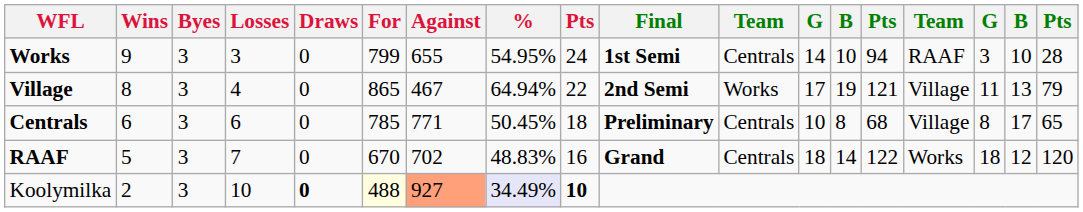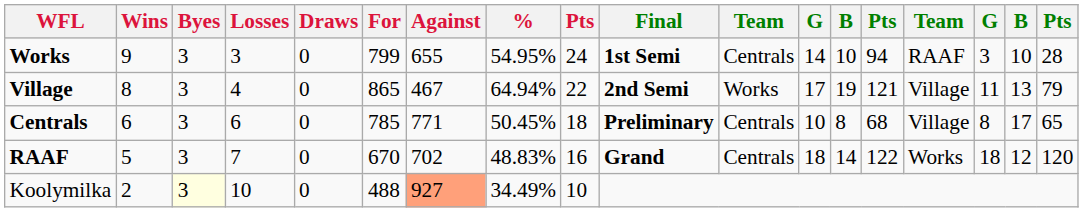(183, 190) no background -> (183, 190) lightyellow background
(304, 190) bold -> (304, 190) normal
(384, 190) lightyellow background -> (384, 190) no background
(523, 190) lavender background -> (523, 190) no background
(577, 190) bold -> (577, 190) normal
